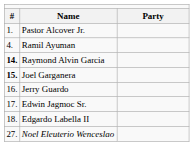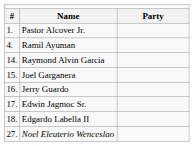(12, 60) bold -> (12, 60) normal
(12, 75) bold -> (12, 75) normal
